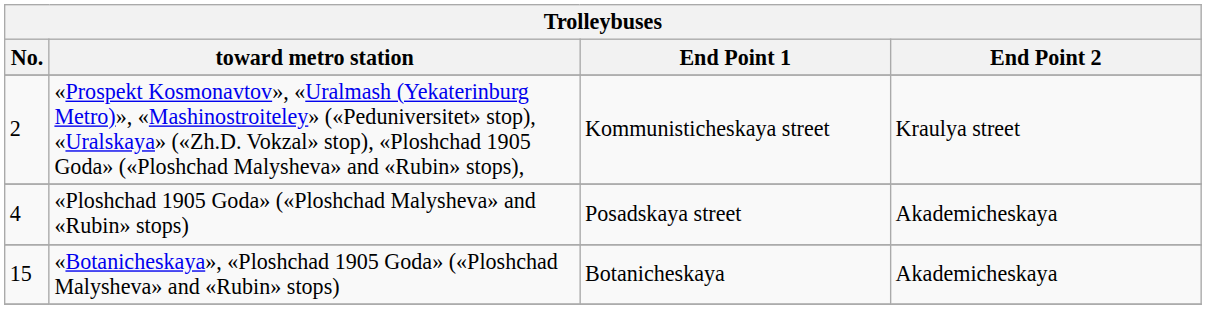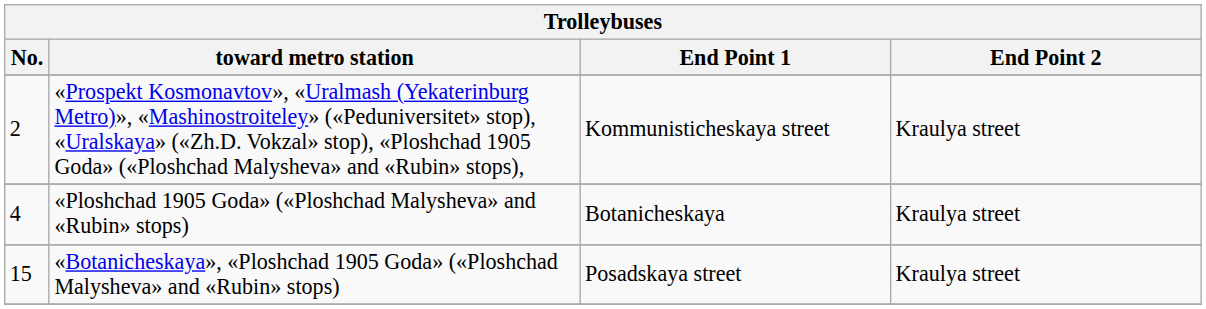(663, 214) Posadskaya street -> (655, 214) Botanicheskaya
(977, 214) Akademicheskaya -> (958, 214) Kraulya street
(655, 273) Botanicheskaya -> (663, 273) Posadskaya street
(977, 273) Akademicheskaya -> (958, 273) Kraulya street
